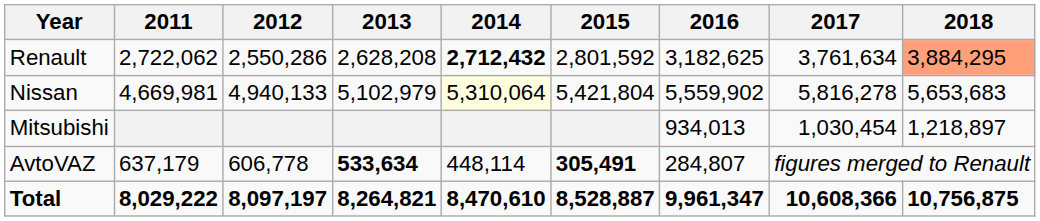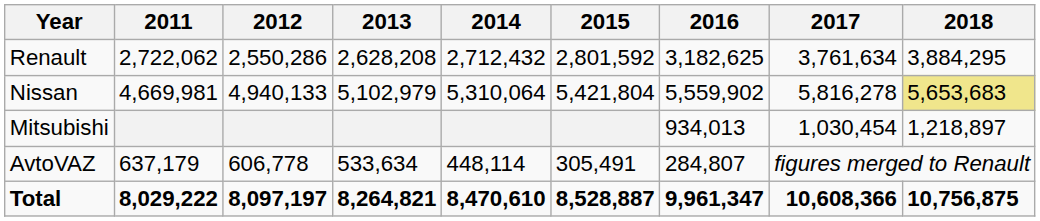(496, 57) bold -> (496, 57) normal
(957, 57) lightsalmon background -> (957, 57) no background
(496, 92) lightyellow background -> (496, 92) no background
(957, 92) no background -> (957, 92) khaki background
(378, 163) bold -> (378, 163) normal
(596, 163) bold -> (596, 163) normal
